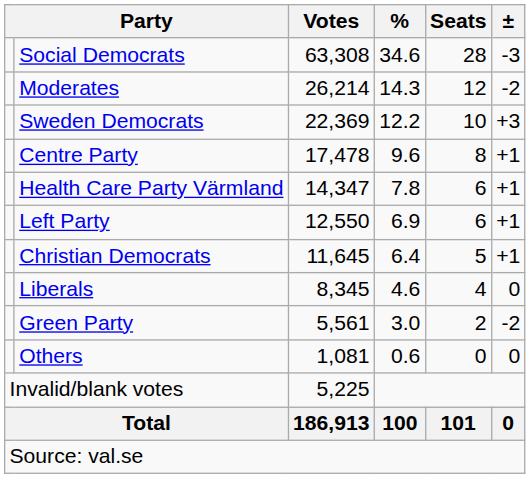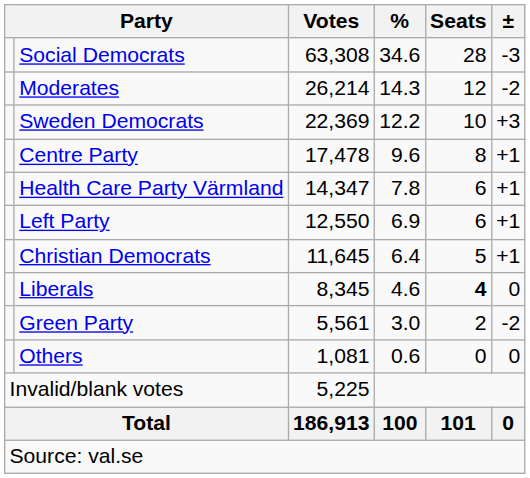(481, 289) normal -> (481, 289) bold
